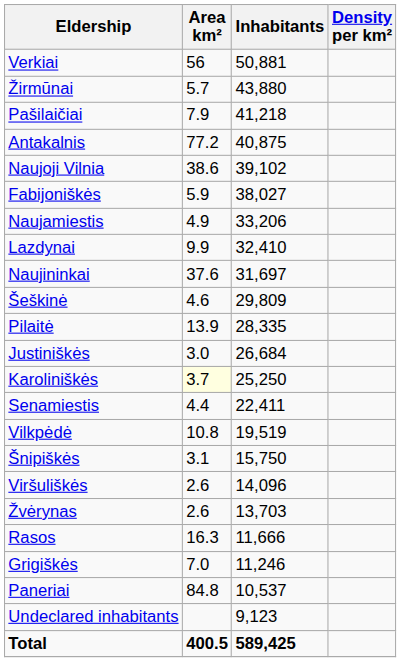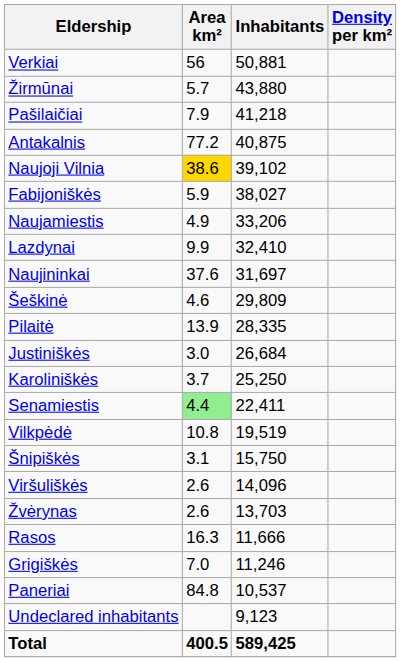(202, 168) no background -> (202, 168) gold background
(198, 379) lightyellow background -> (198, 379) no background
(198, 405) no background -> (198, 405) lightgreen background
